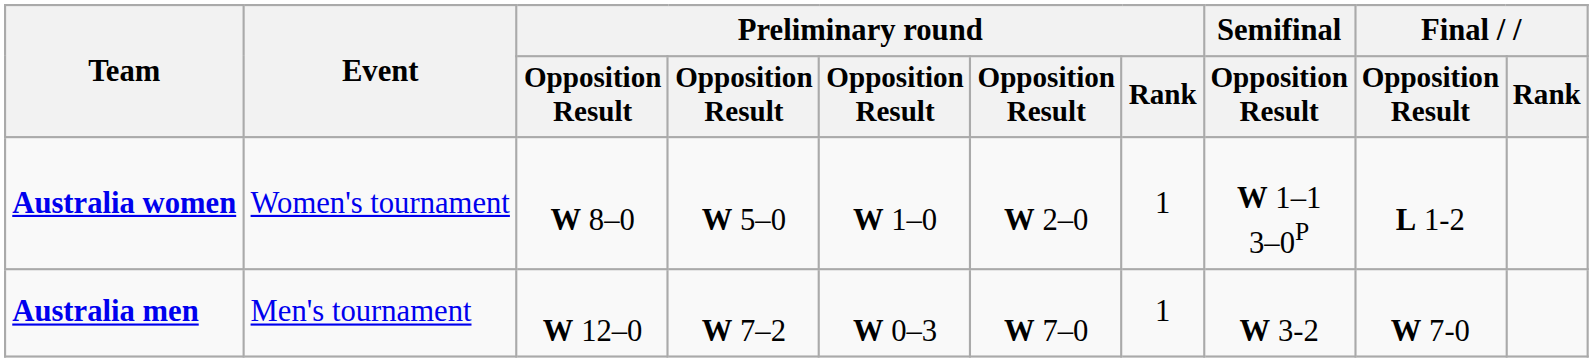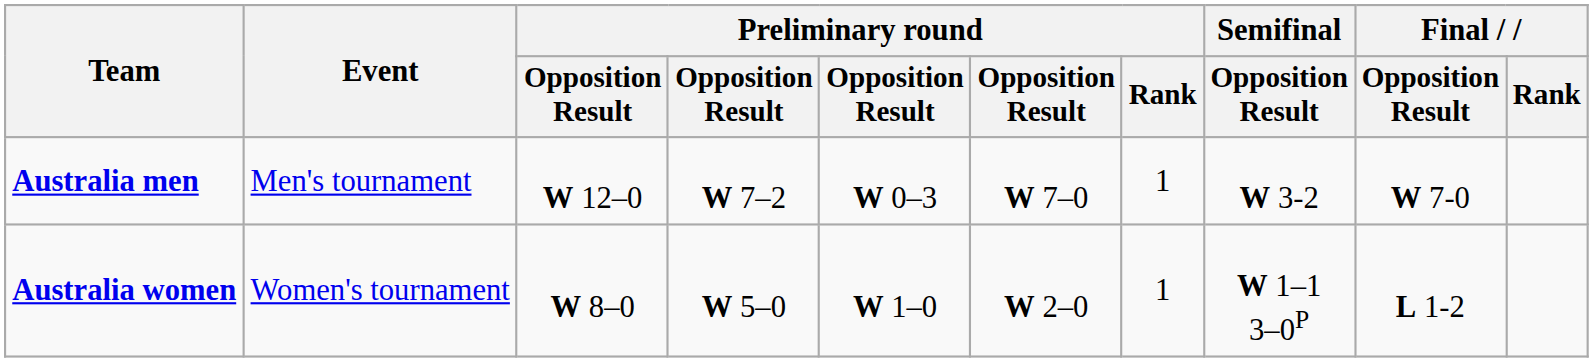rows swapped: (105, 311) <-> (124, 202)
